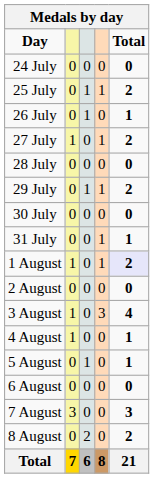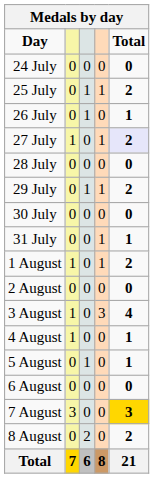(129, 139) no background -> (129, 139) lavender background
(129, 263) lavender background -> (129, 263) no background
(129, 411) no background -> (129, 411) gold background
